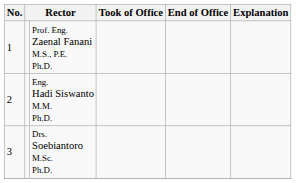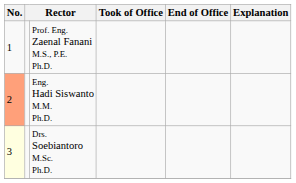(9, 99) no background -> (9, 99) lightsalmon background
(9, 152) no background -> (9, 152) lightyellow background
